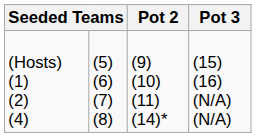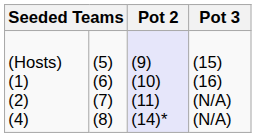(149, 90) no background -> (149, 90) lavender background
